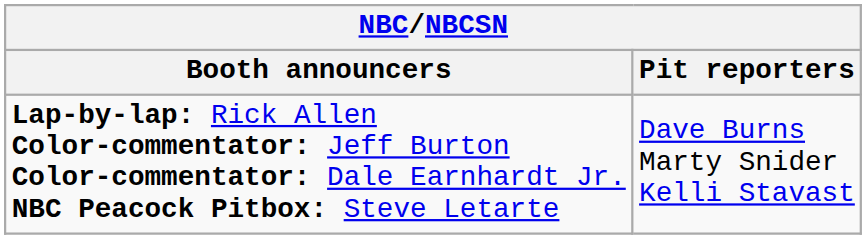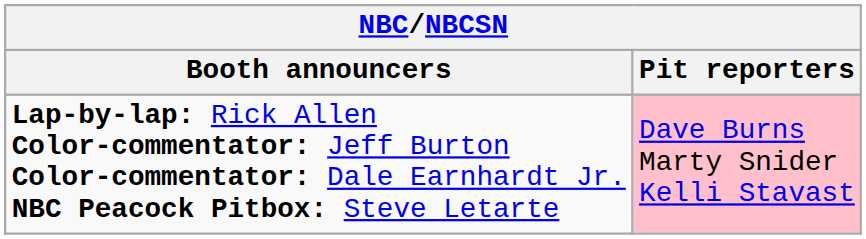(747, 164) no background -> (747, 164) pink background
